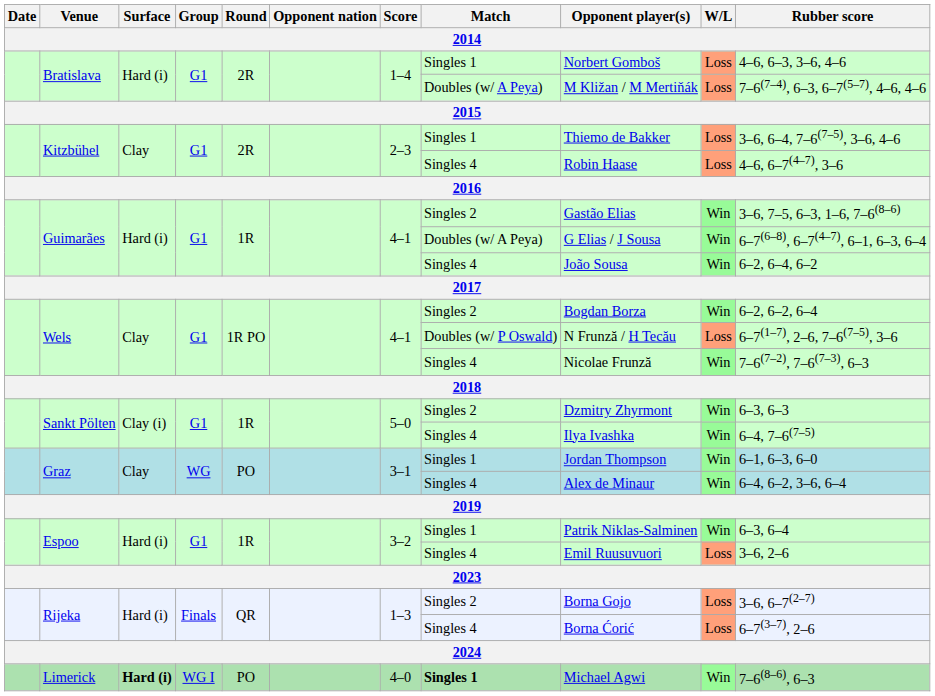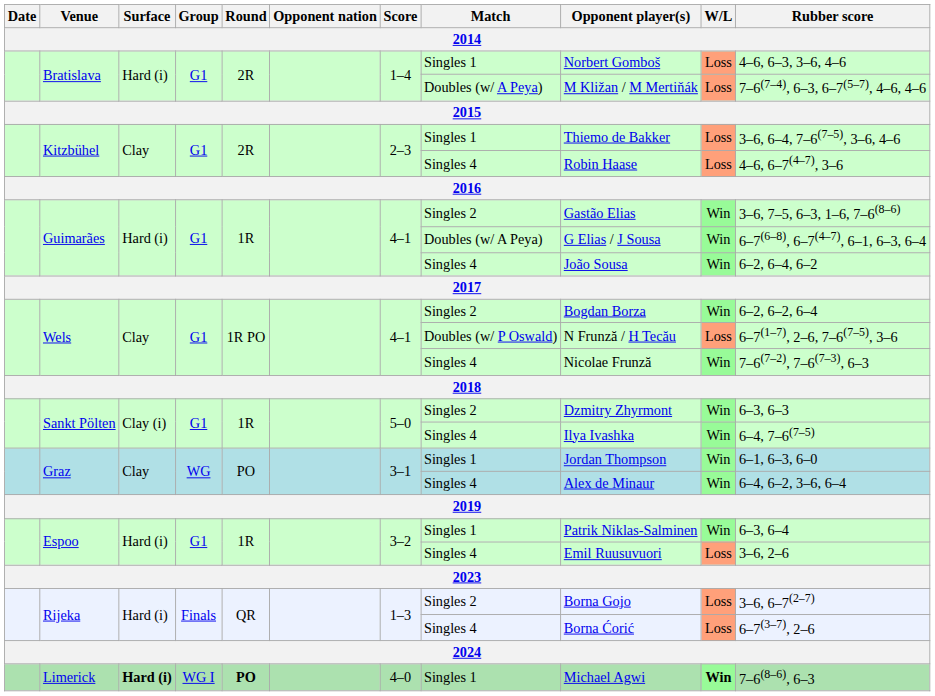(246, 677) normal -> (246, 677) bold
(451, 677) bold -> (450, 677) normal
(718, 677) normal -> (718, 677) bold
